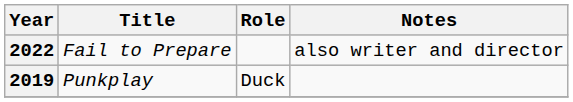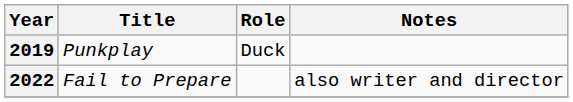rows swapped: (32, 81) <-> (32, 50)
